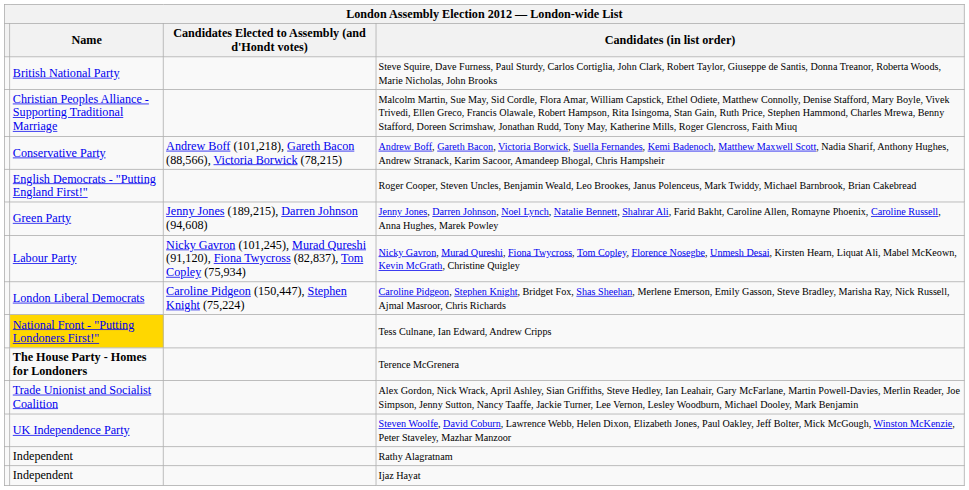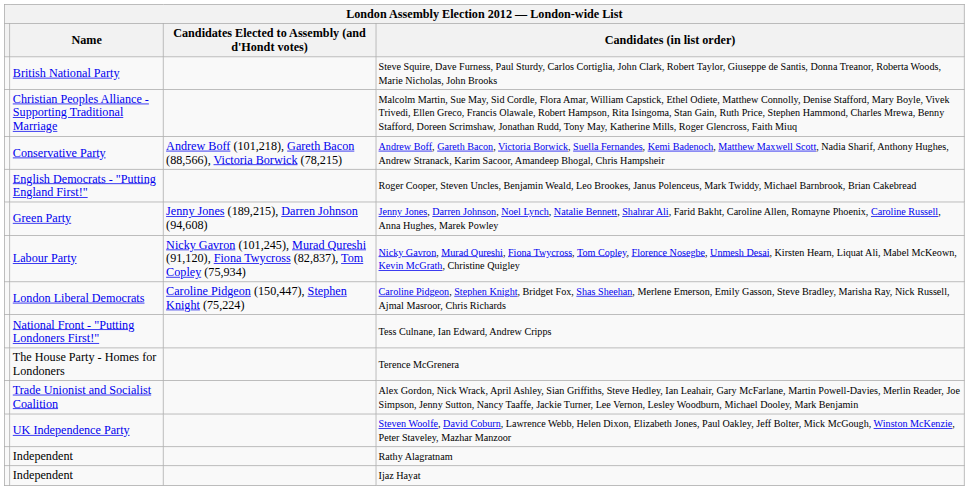(74, 331) gold background -> (74, 331) no background
(80, 364) bold -> (85, 364) normal
